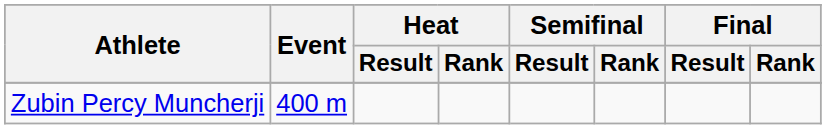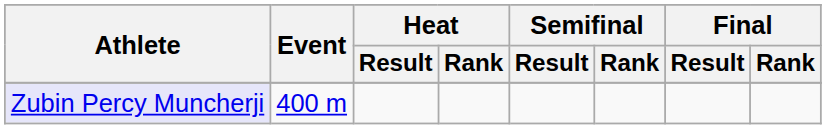(138, 104) no background -> (138, 104) lavender background
